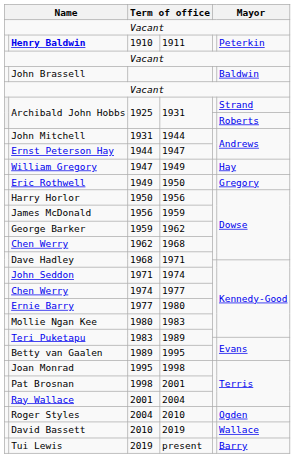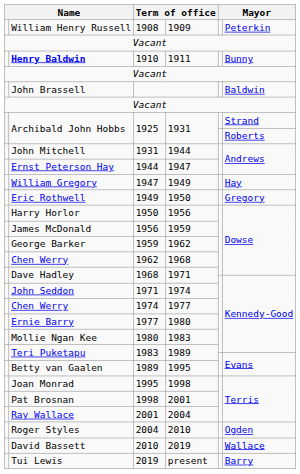+ row: (147, 28)
(242, 43) Peterkin -> (239, 58) Bunny
